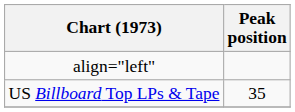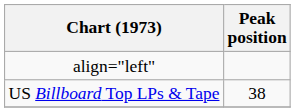(257, 93) 35 -> (257, 93) 38
